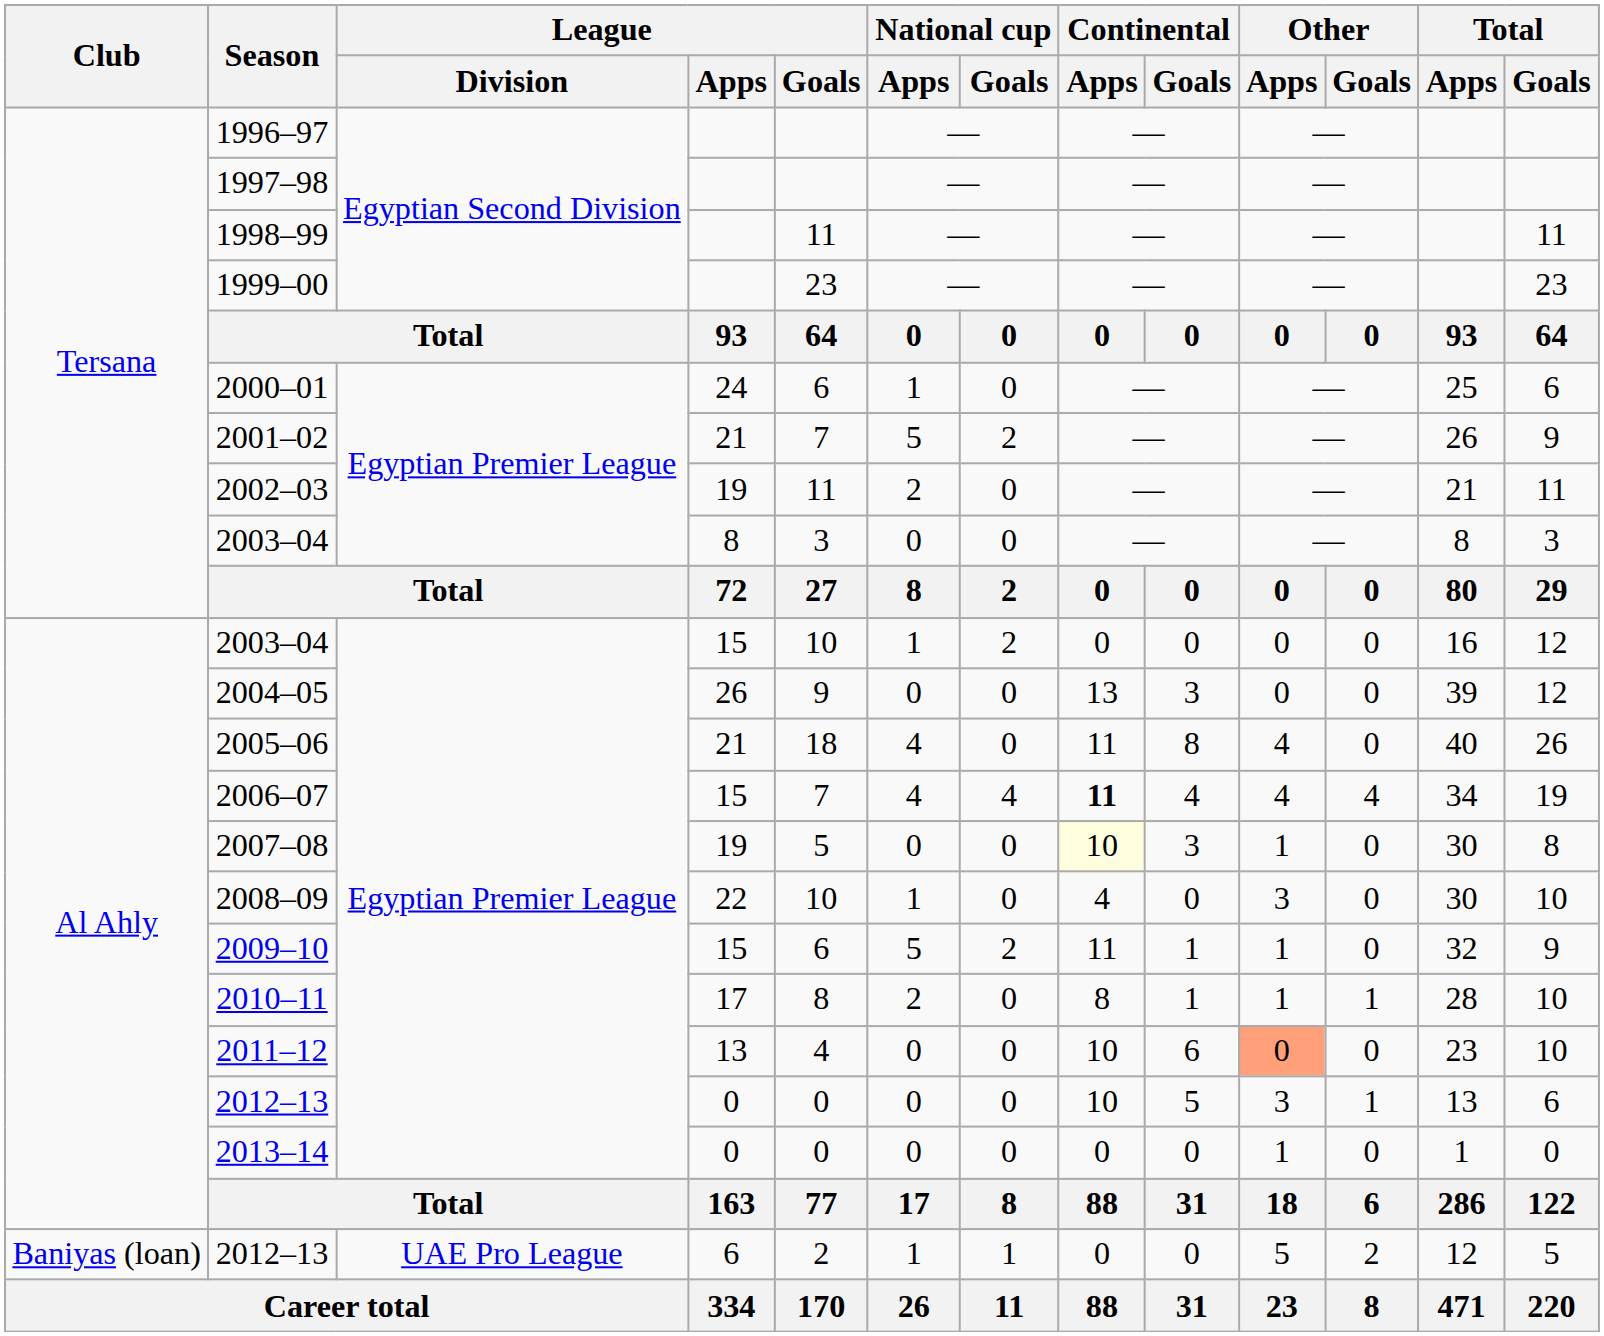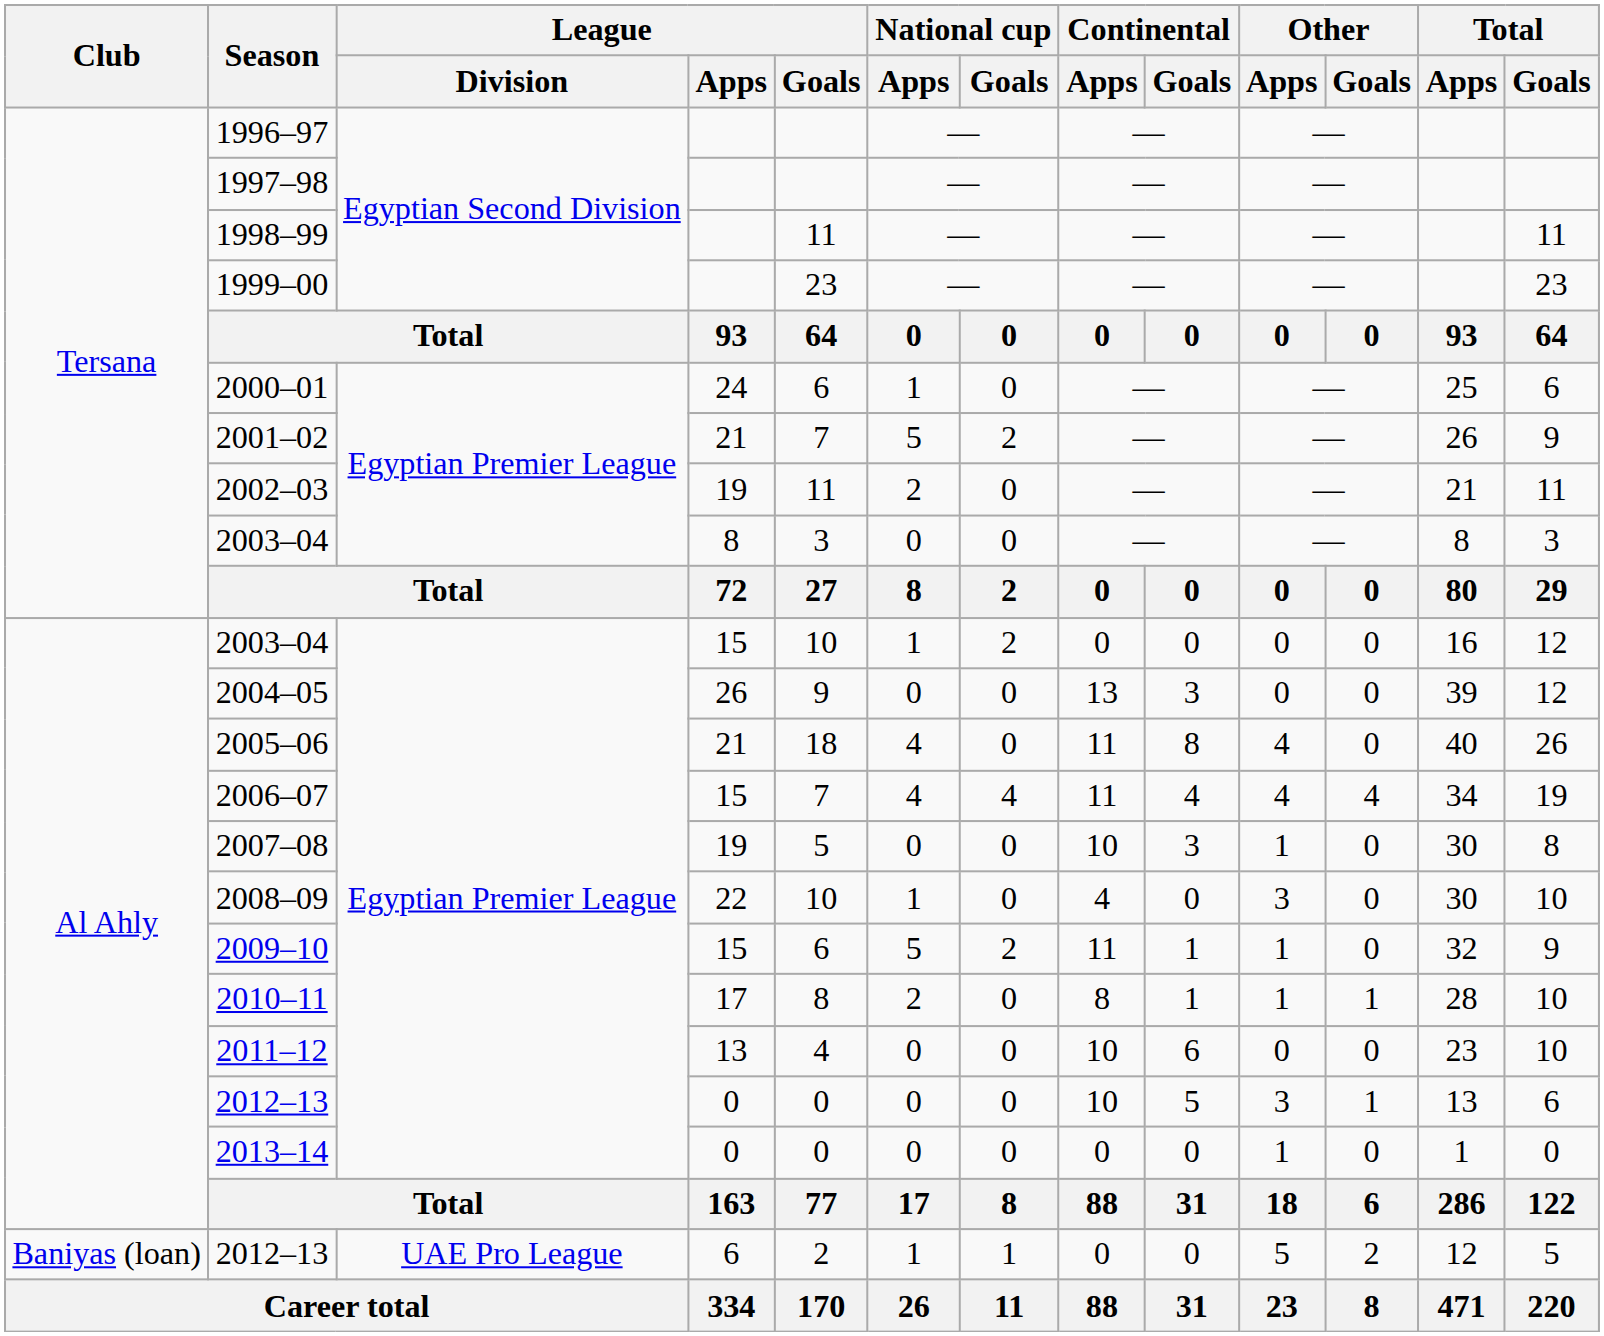(1102, 795) bold -> (1102, 795) normal
(1102, 846) lightyellow background -> (1102, 846) no background
(1282, 1050) lightsalmon background -> (1282, 1050) no background
